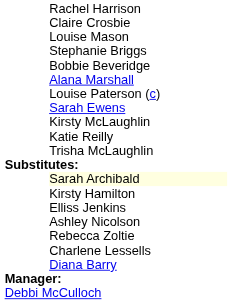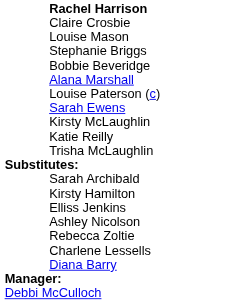(95, 8) normal -> (98, 8) bold
(94, 179) lightyellow background -> (94, 179) no background
